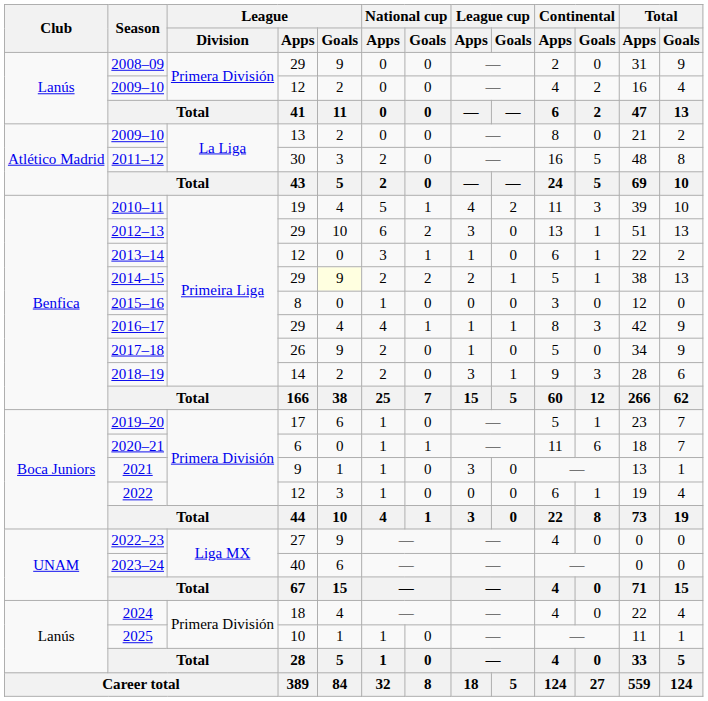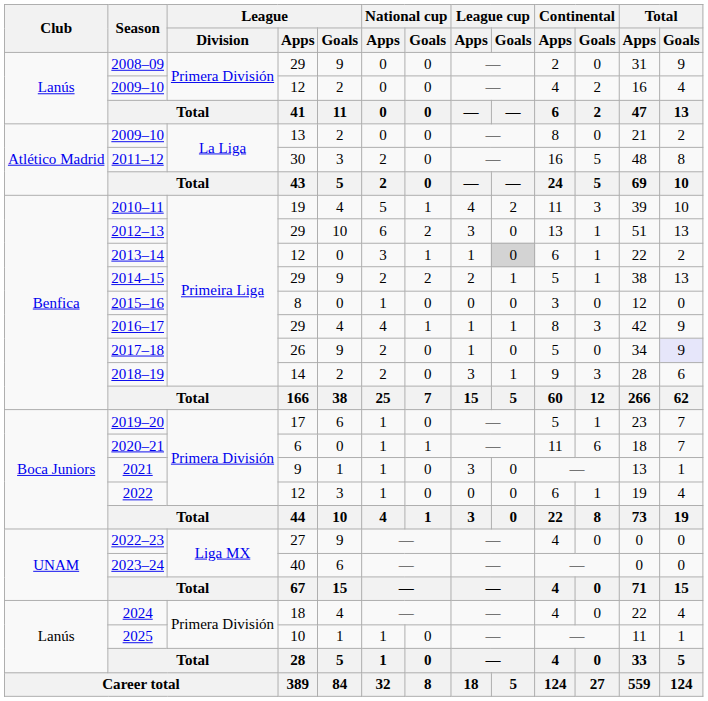(513, 254) no background -> (513, 254) lightgrey background
(340, 278) lightyellow background -> (340, 278) no background
(681, 350) no background -> (681, 350) lavender background
